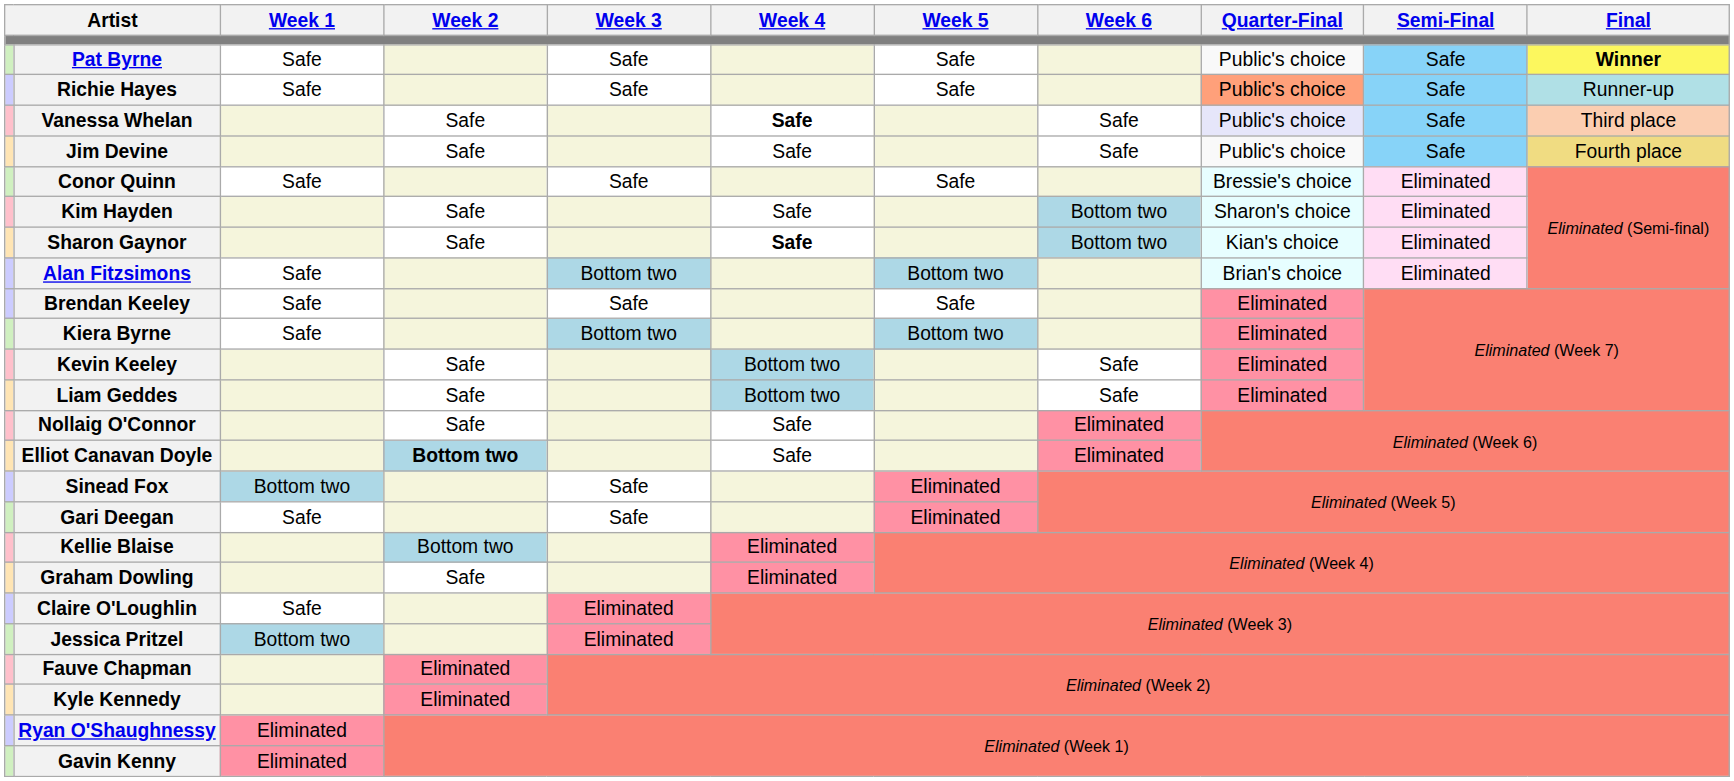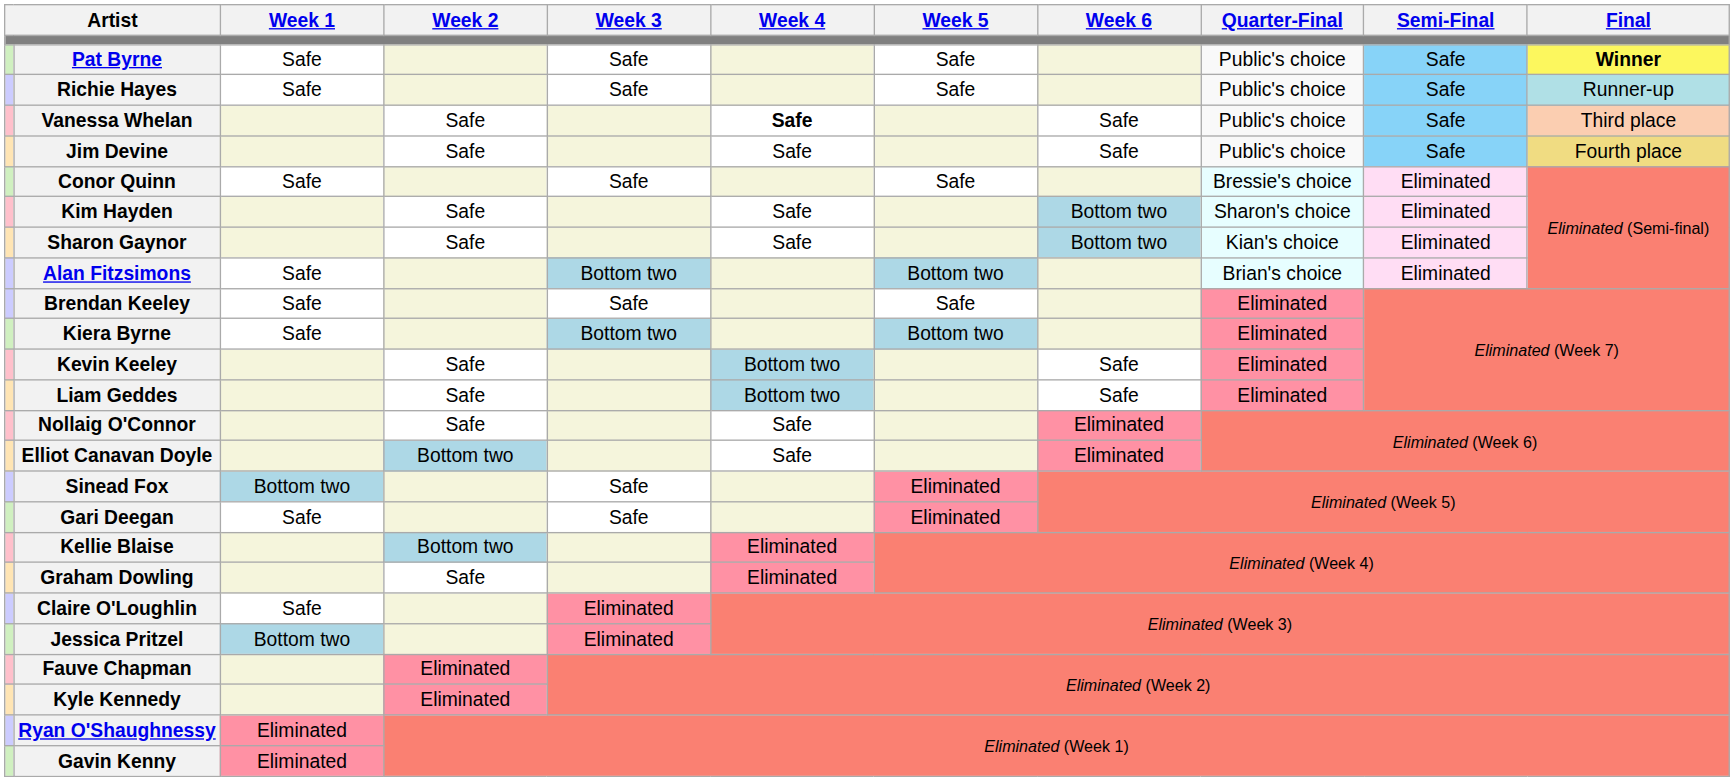(1282, 90) lightsalmon background -> (1282, 90) no background
(1282, 121) lavender background -> (1282, 121) no background
(792, 243) bold -> (792, 243) normal
(465, 456) bold -> (465, 456) normal
